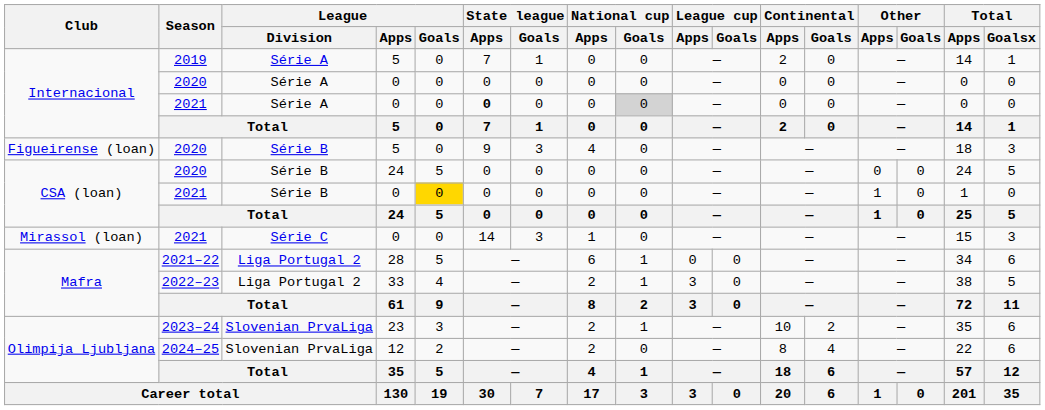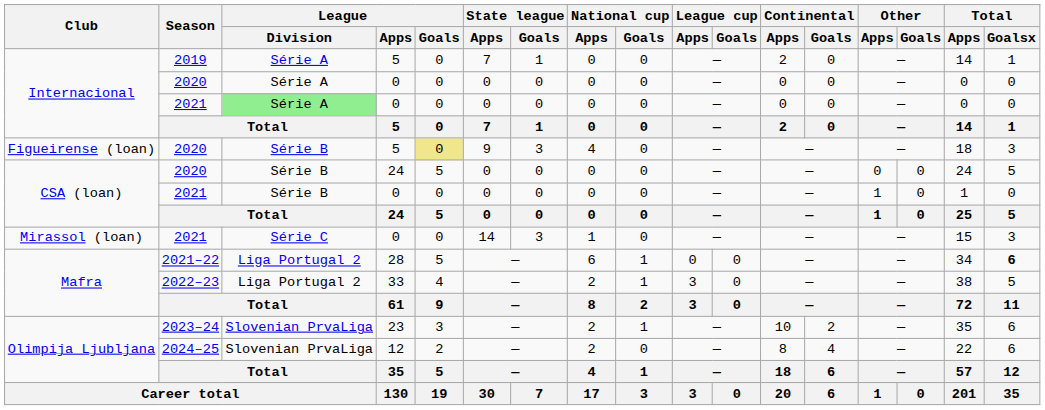(299, 105) no background -> (299, 105) lightgreen background
(487, 105) bold -> (487, 105) normal
(644, 105) lightgrey background -> (644, 105) no background
(439, 149) no background -> (439, 149) khaki background
(439, 194) gold background -> (439, 194) no background
(1011, 260) normal -> (1011, 260) bold
